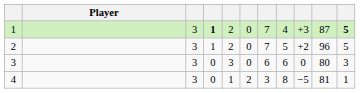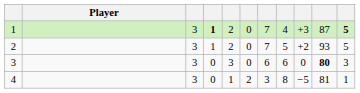(324, 46) 96 -> (324, 46) 93
(324, 63) normal -> (324, 63) bold
